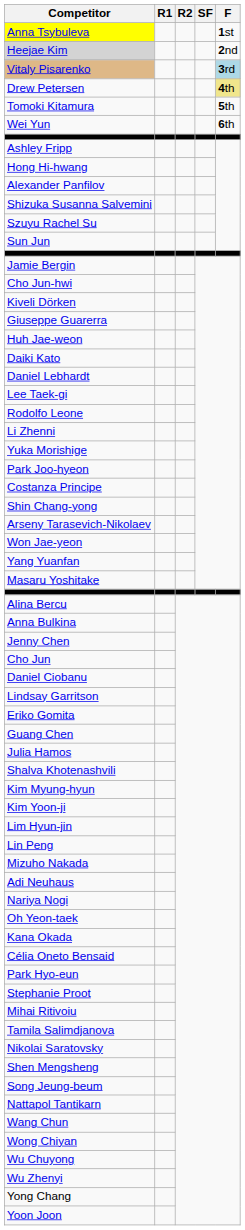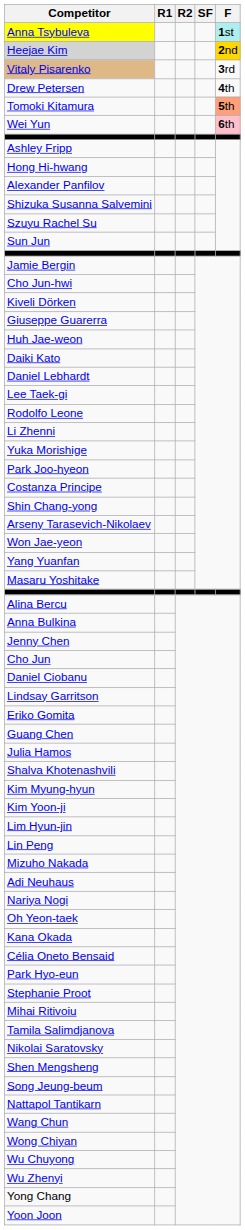(226, 32) no background -> (226, 32) paleturquoise background
(228, 50) no background -> (228, 50) gold background
(227, 69) lightblue background -> (227, 69) no background
(226, 87) khaki background -> (226, 87) no background
(226, 106) no background -> (226, 106) lightsalmon background
(226, 124) no background -> (226, 124) pink background
